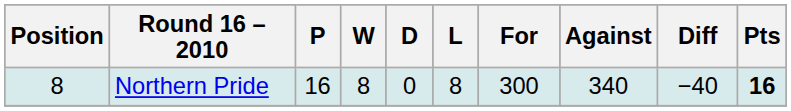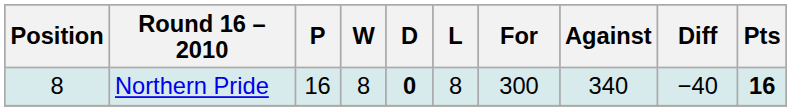(410, 87) normal -> (410, 87) bold
